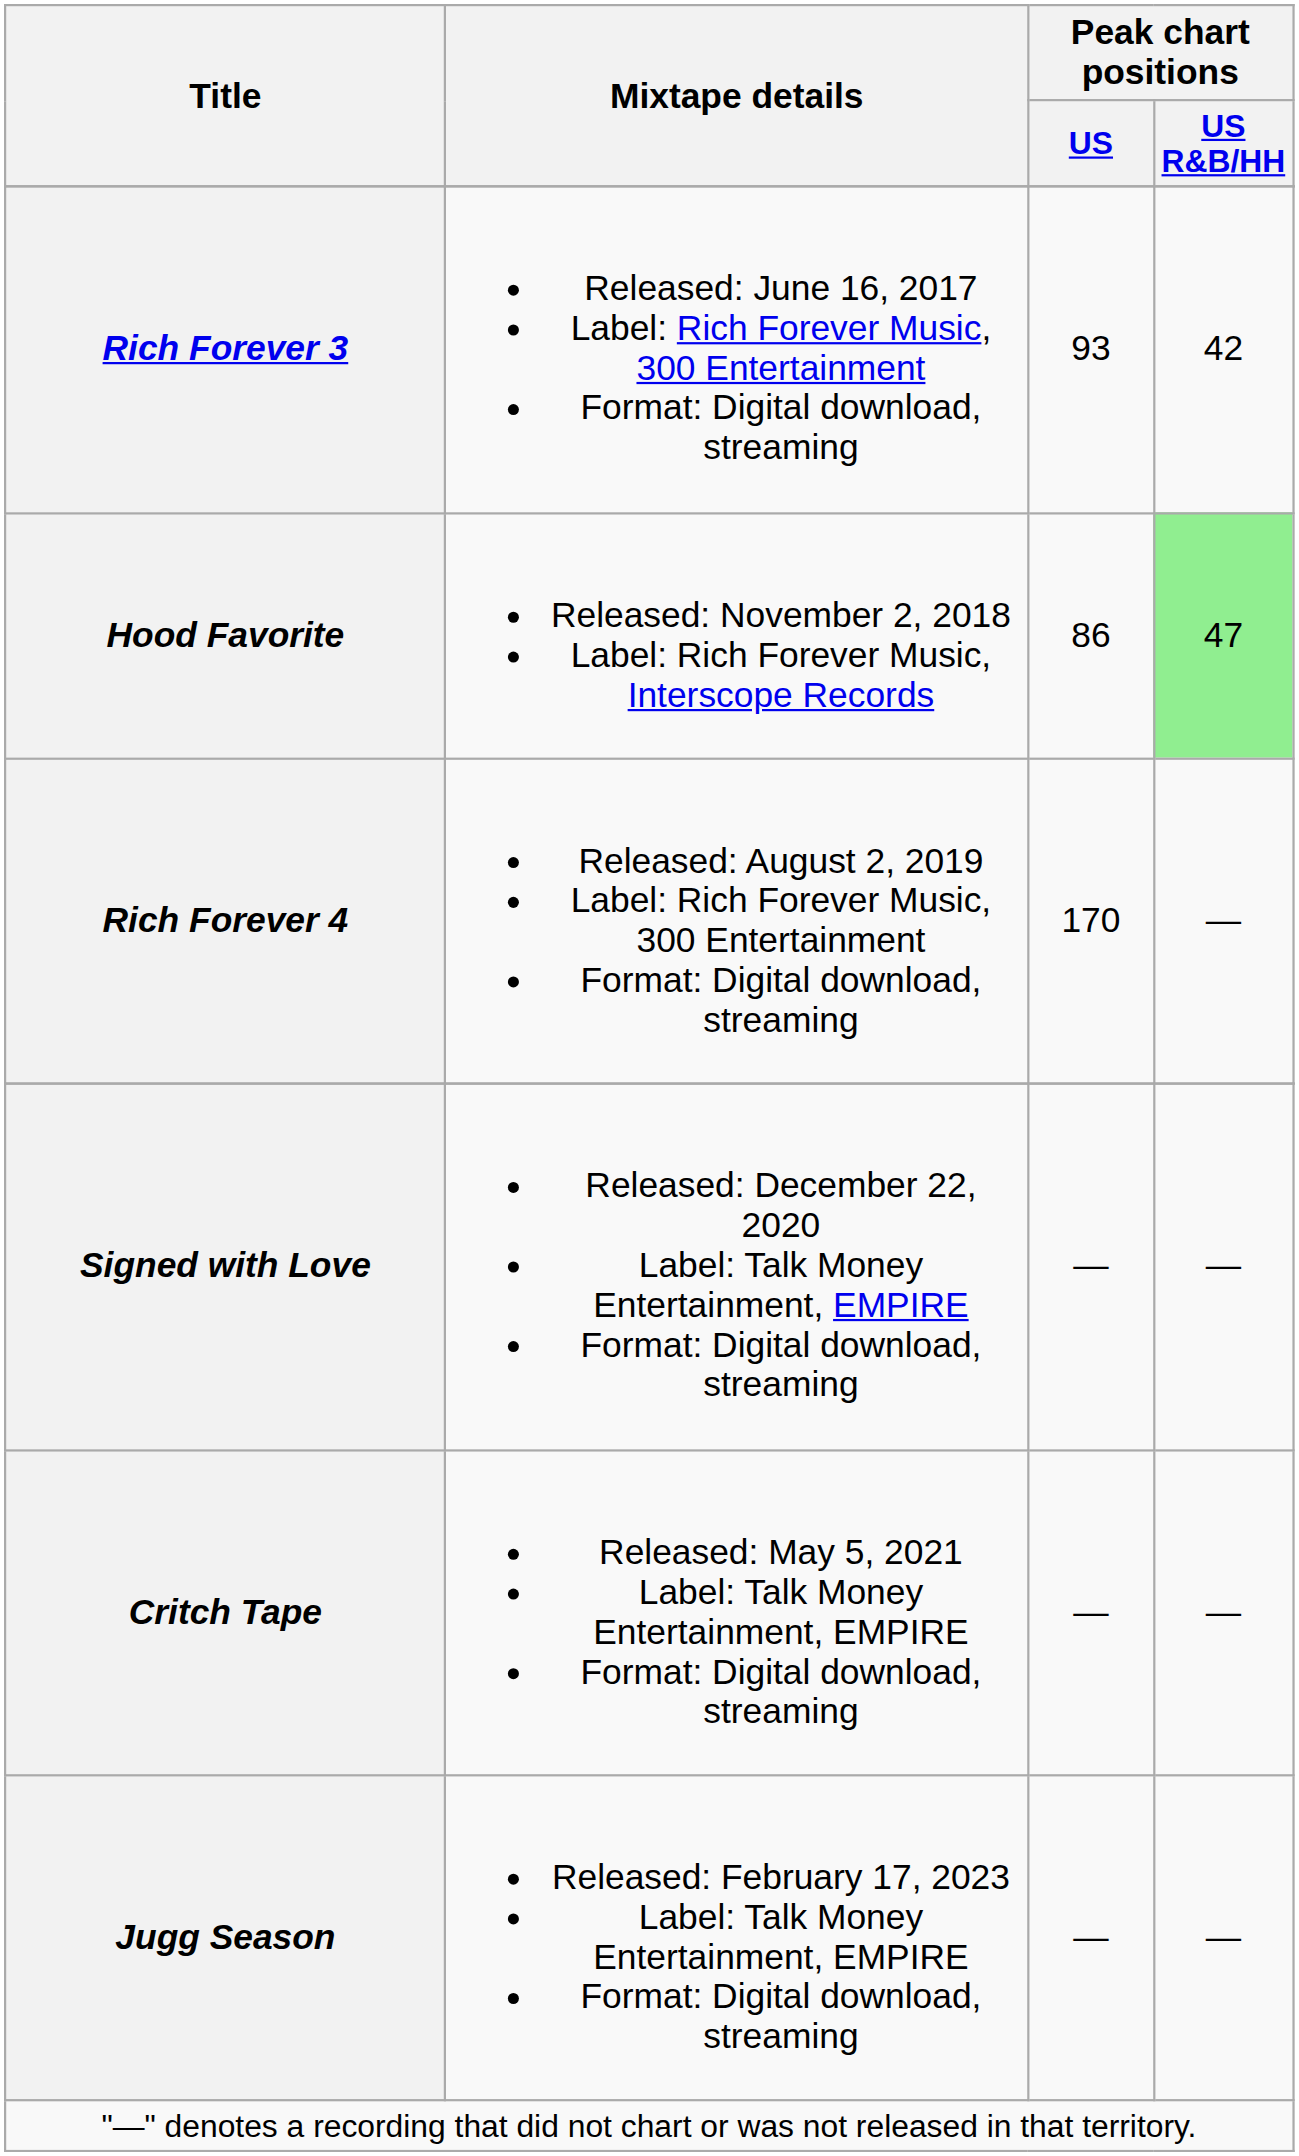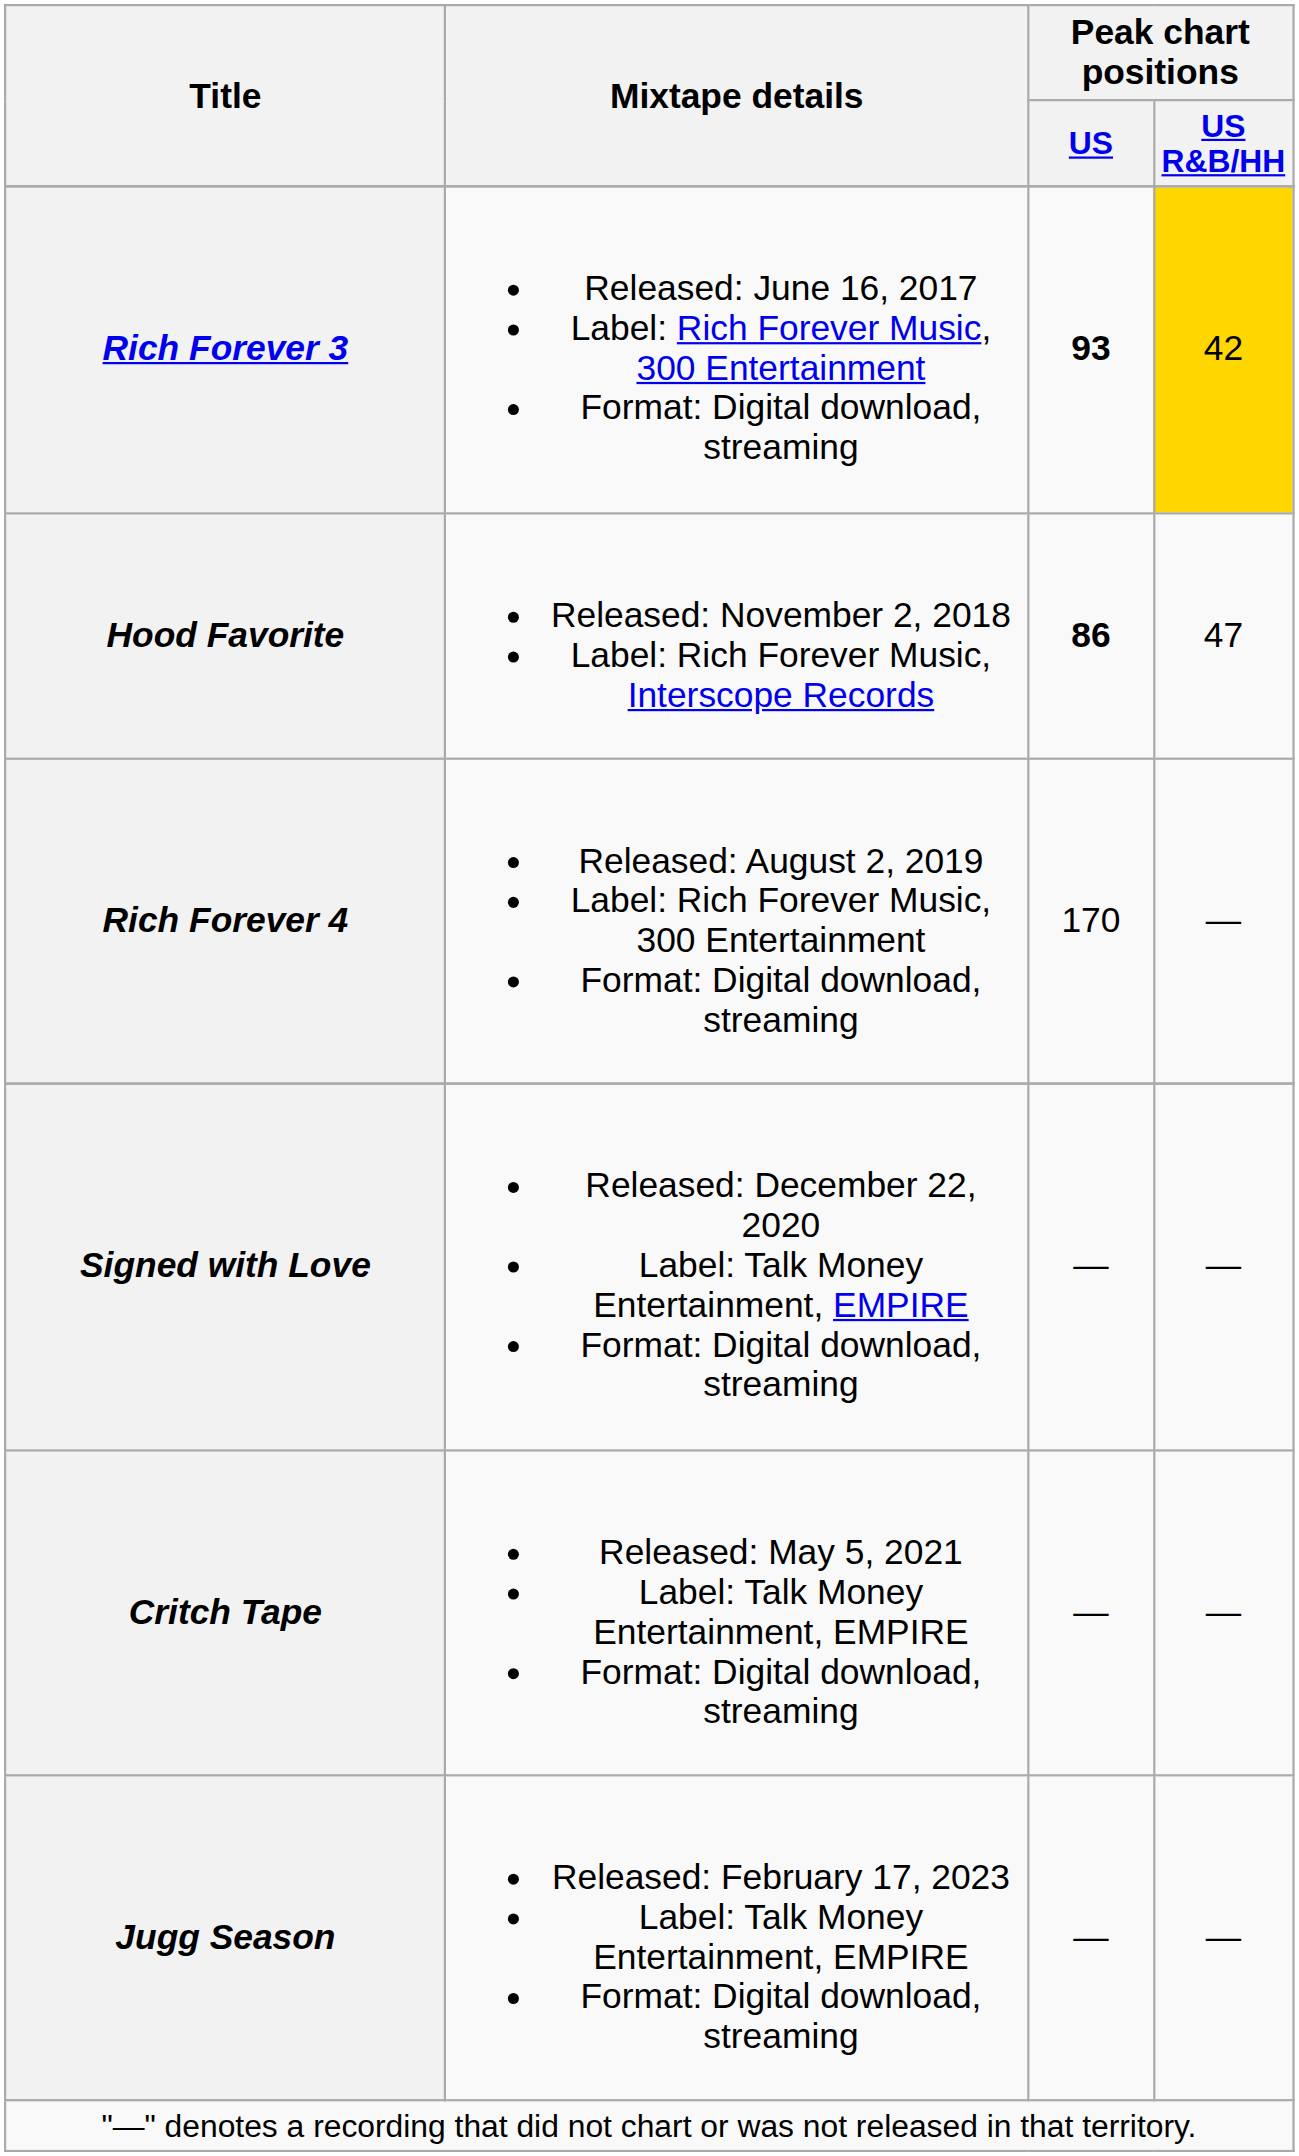(1091, 348) normal -> (1091, 348) bold
(1223, 348) no background -> (1223, 348) gold background
(1091, 634) normal -> (1091, 634) bold
(1223, 634) lightgreen background -> (1223, 634) no background
